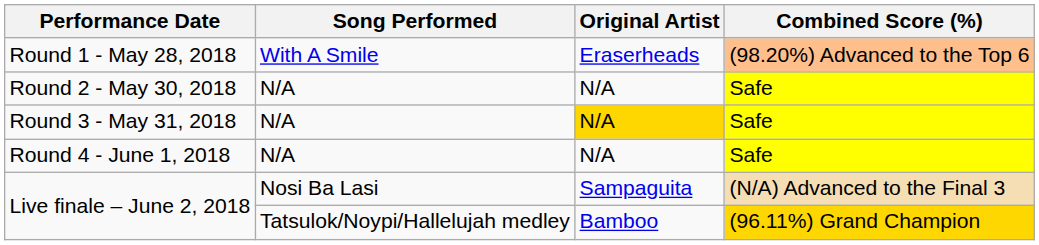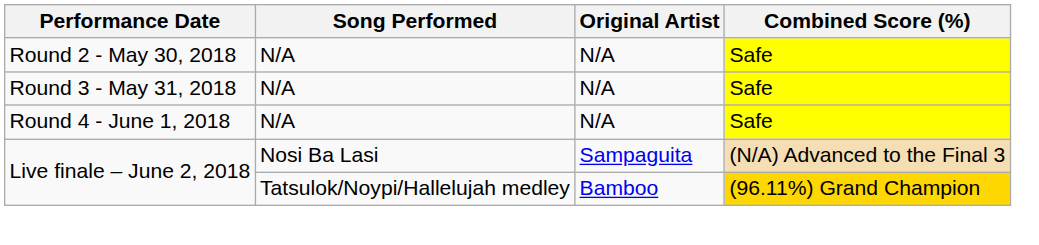- row: (123, 54)
(597, 121) gold background -> (597, 88) no background
